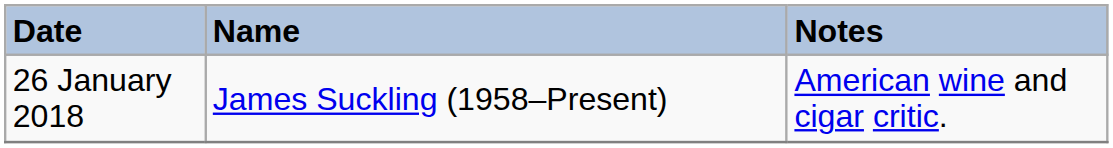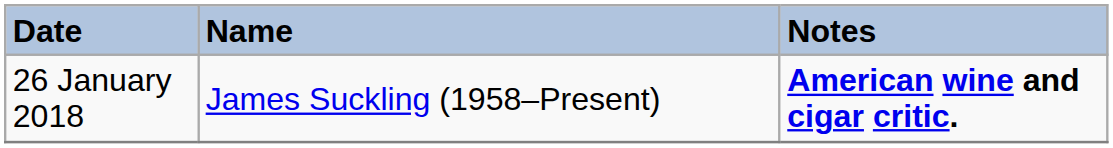(931, 98) normal -> (933, 98) bold
